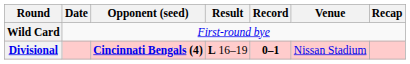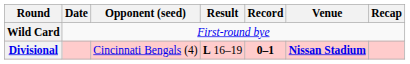(148, 50) bold -> (145, 50) normal
(330, 50) normal -> (327, 50) bold
